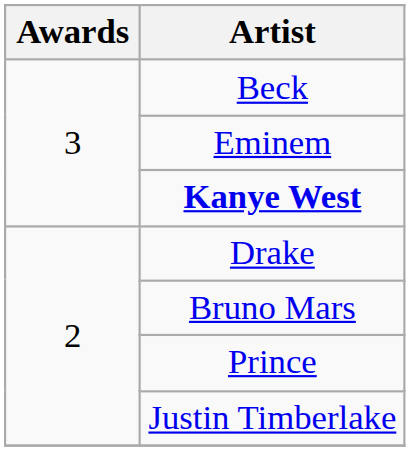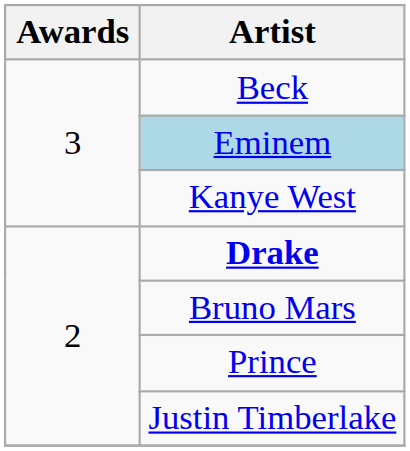(272, 142) no background -> (272, 142) lightblue background
(272, 197) bold -> (272, 197) normal
(272, 252) normal -> (272, 252) bold
